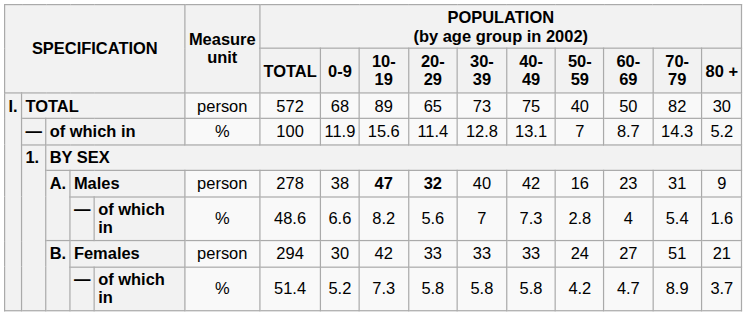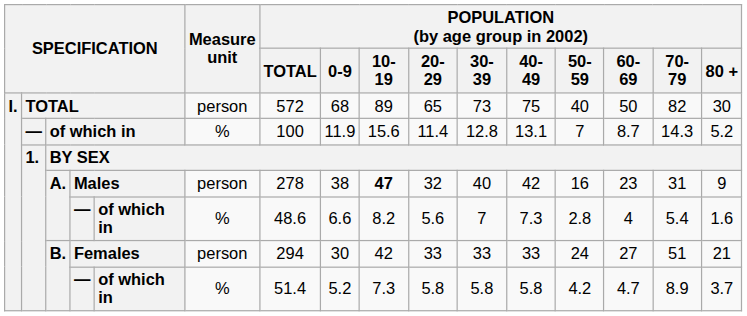(433, 183) bold -> (433, 183) normal
